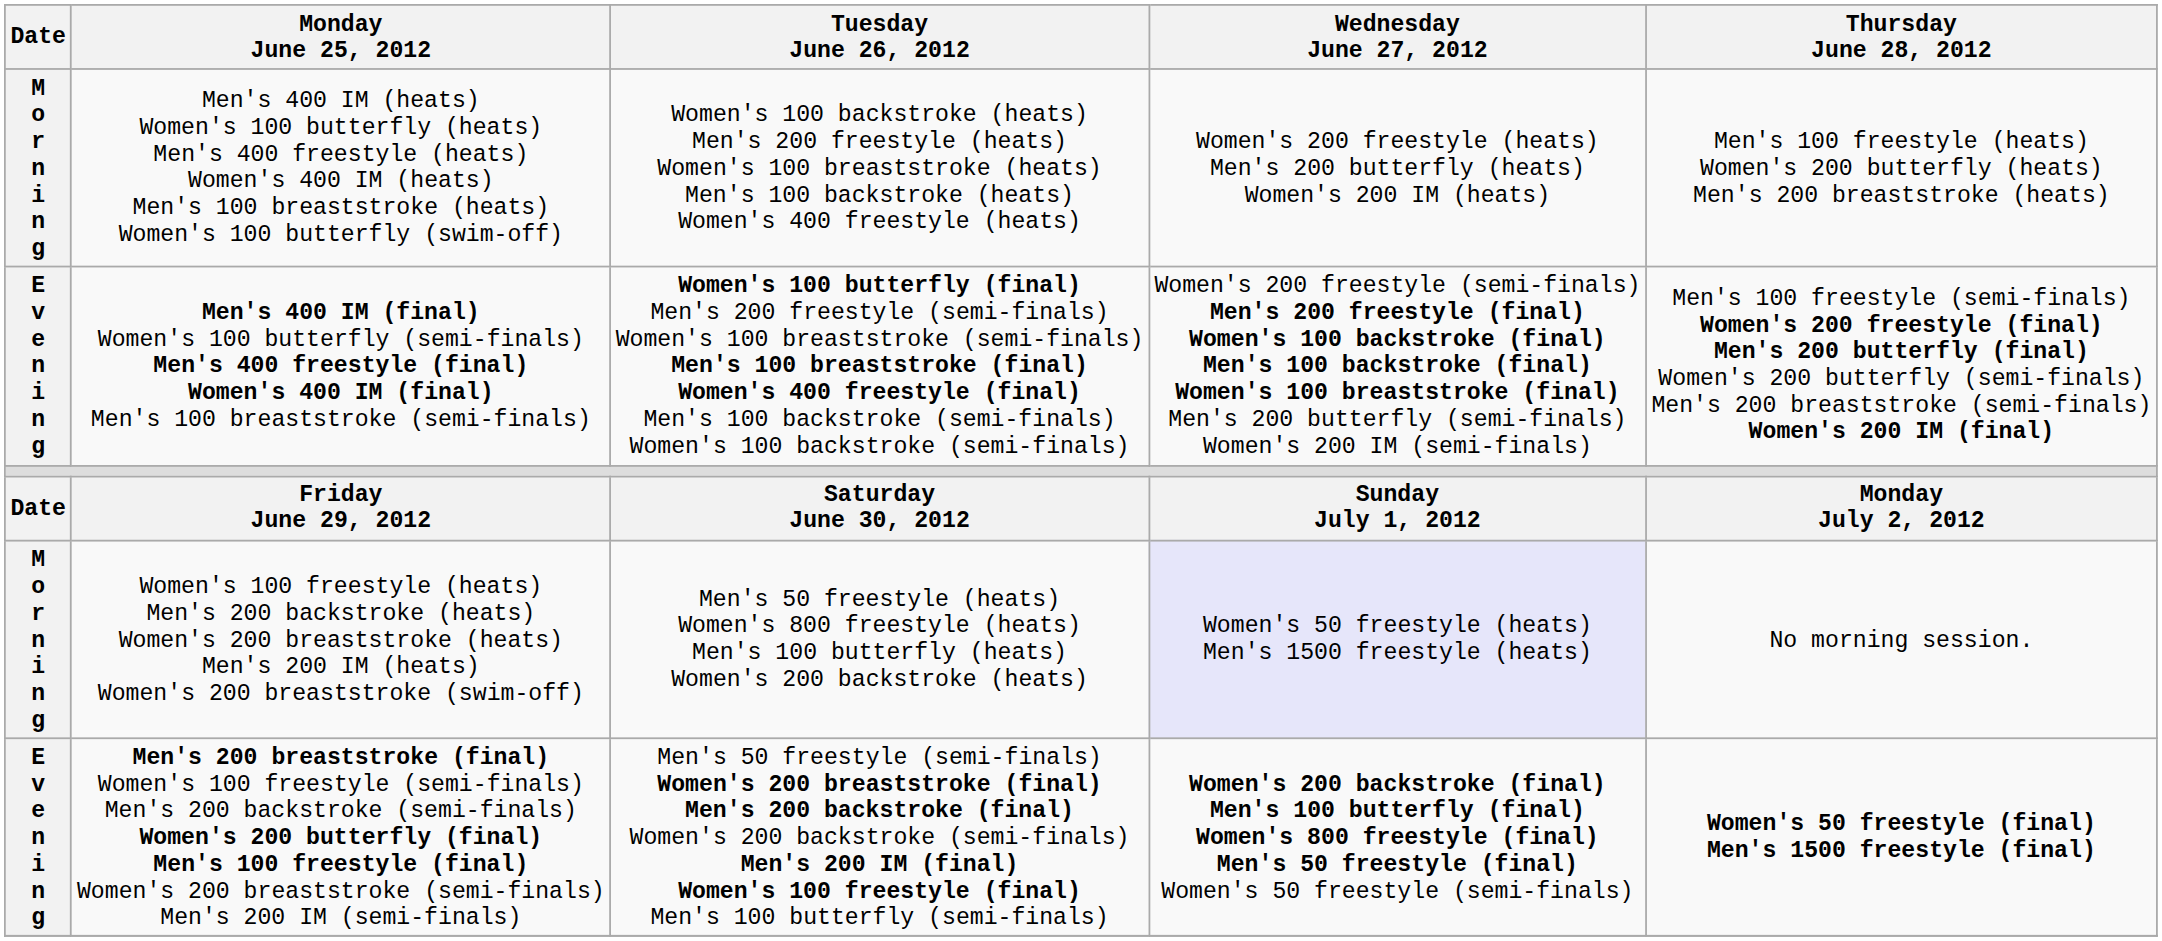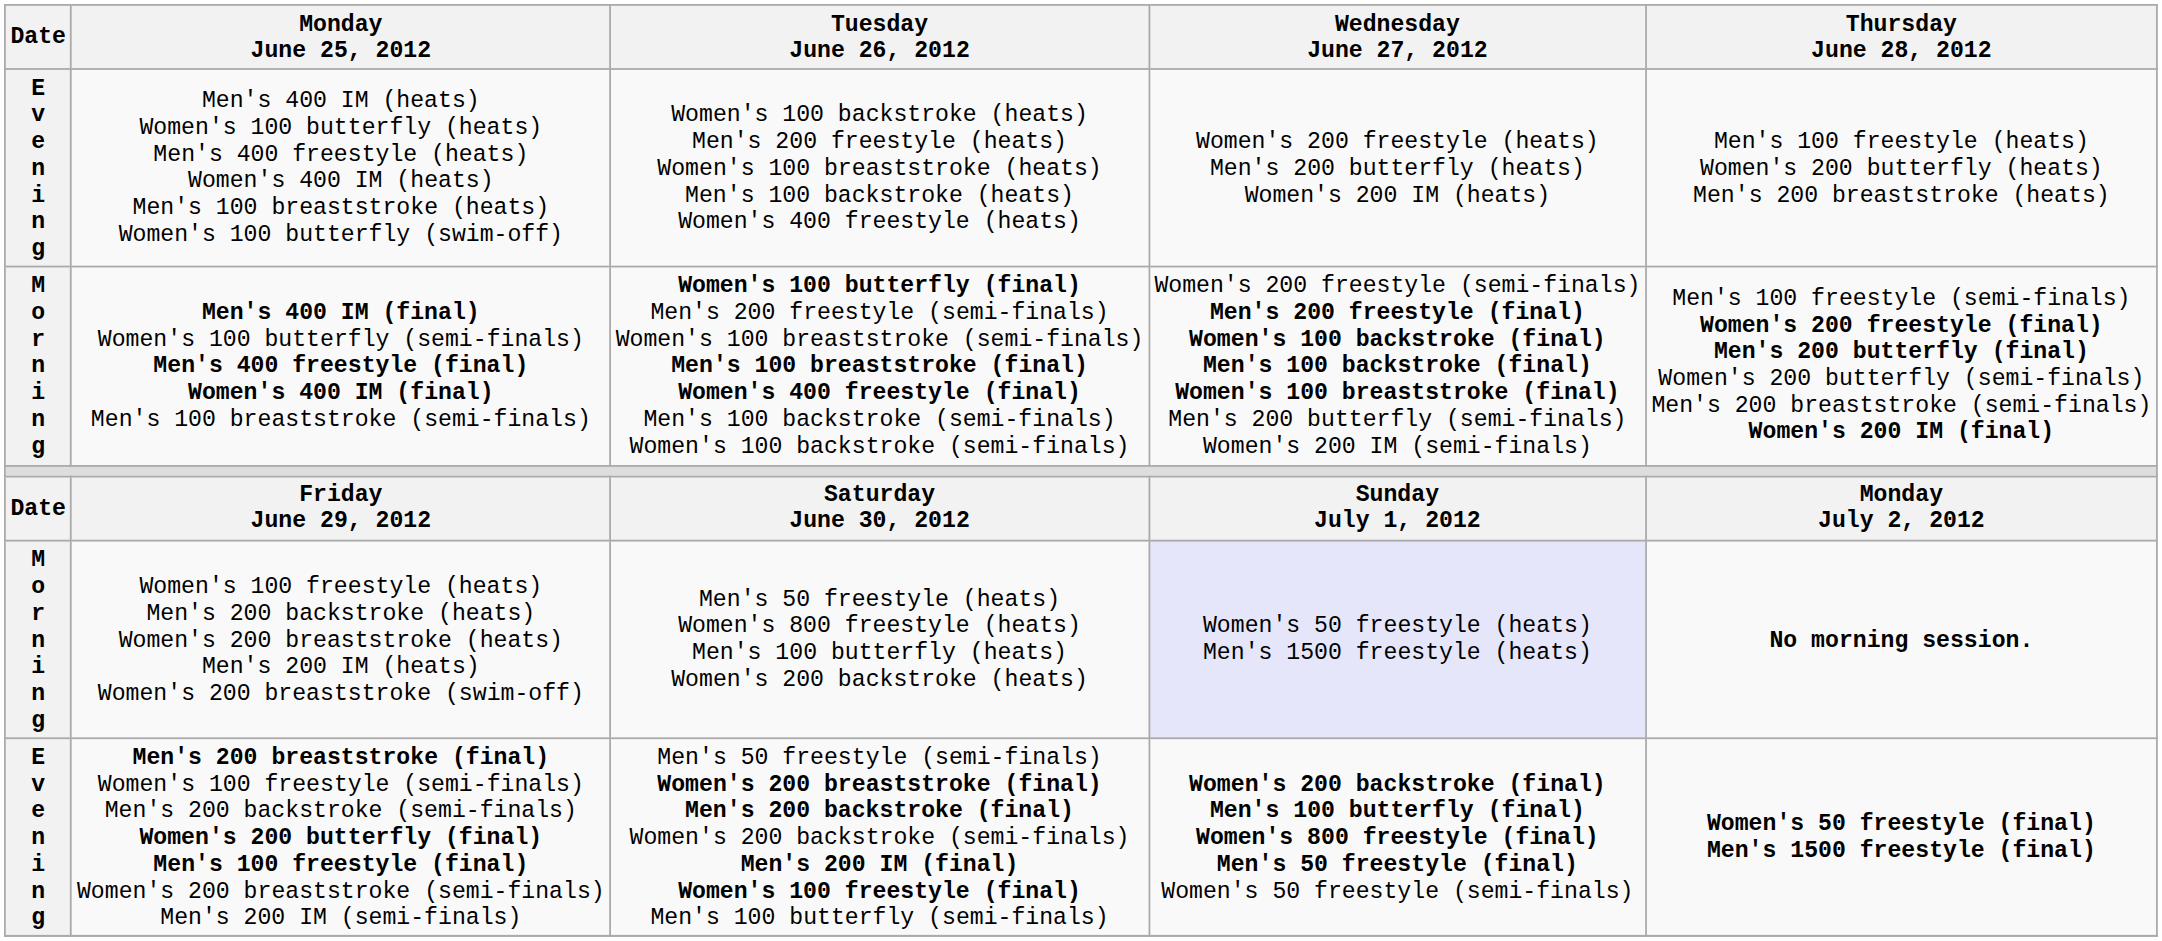(38, 168) M o r n i n g -> (38, 168) E v e n i n g
(38, 366) E v e n i n g -> (38, 366) M o r n i n g
(1901, 640) normal -> (1901, 640) bold
